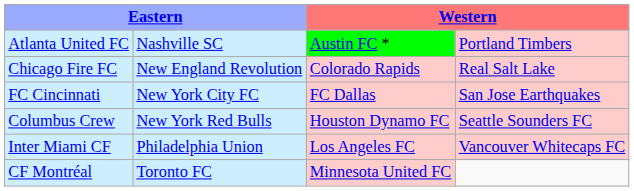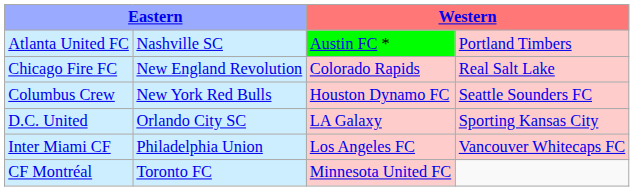- row: (54, 95)
+ row: (48, 120)
